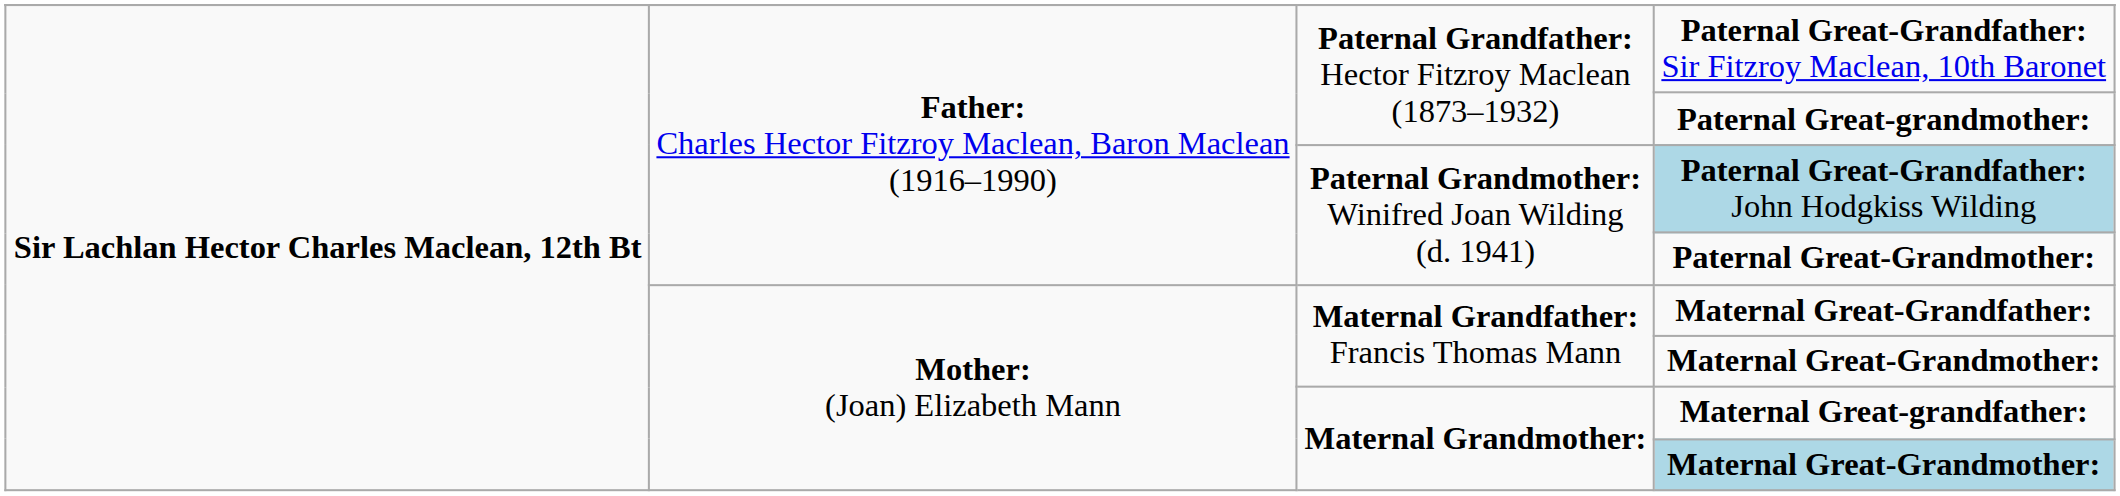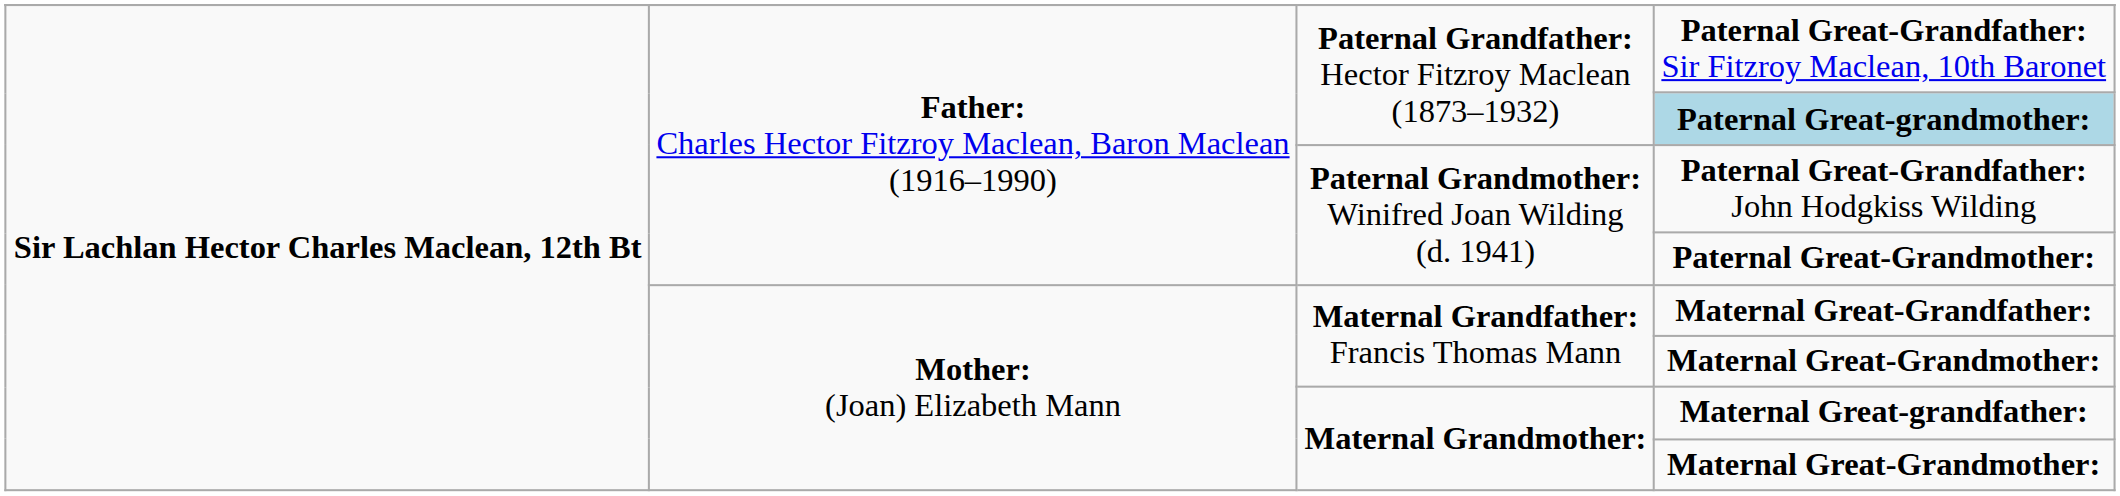(1884, 118) no background -> (1884, 118) lightblue background
(1884, 188) lightblue background -> (1884, 188) no background
(1884, 463) lightblue background -> (1884, 463) no background
